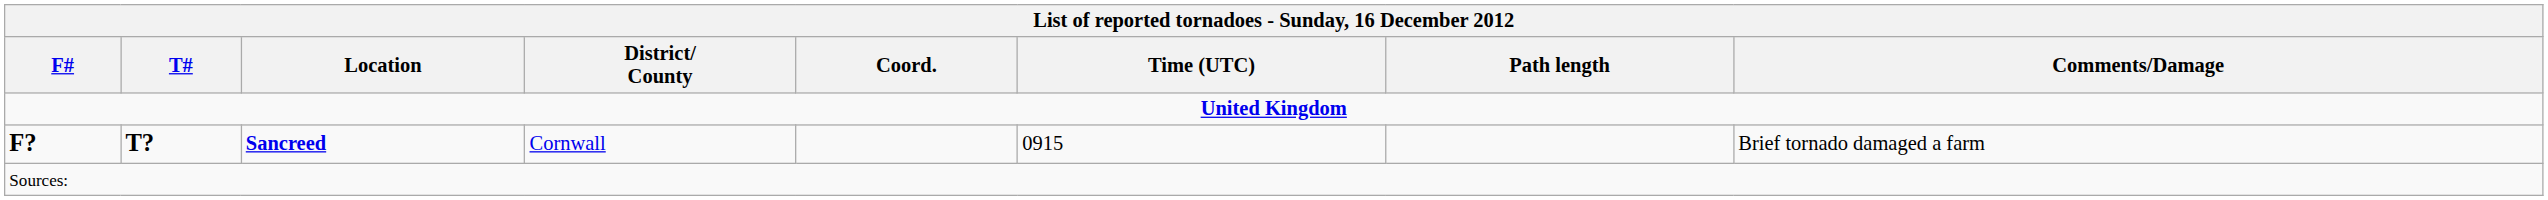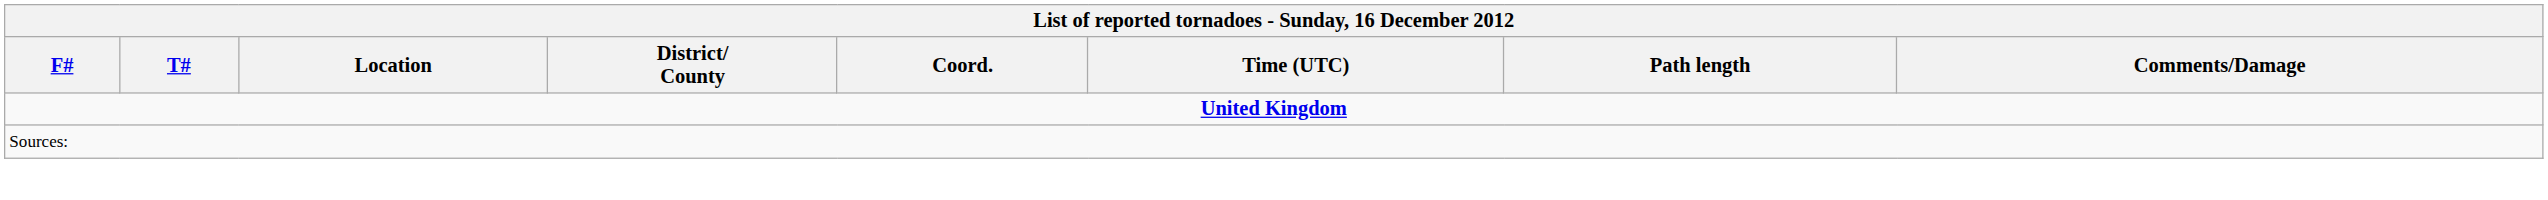- row: (23, 143)
